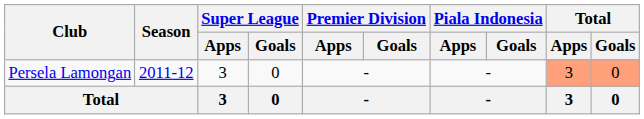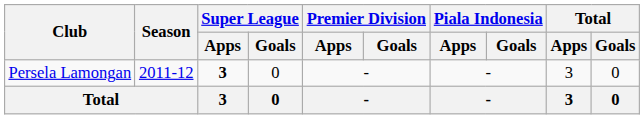(223, 73) normal -> (223, 73) bold
(569, 73) lightsalmon background -> (569, 73) no background
(615, 73) lightsalmon background -> (615, 73) no background
